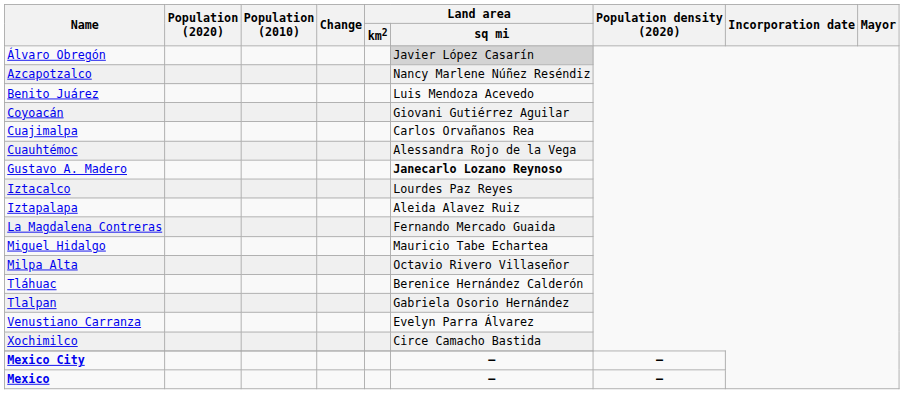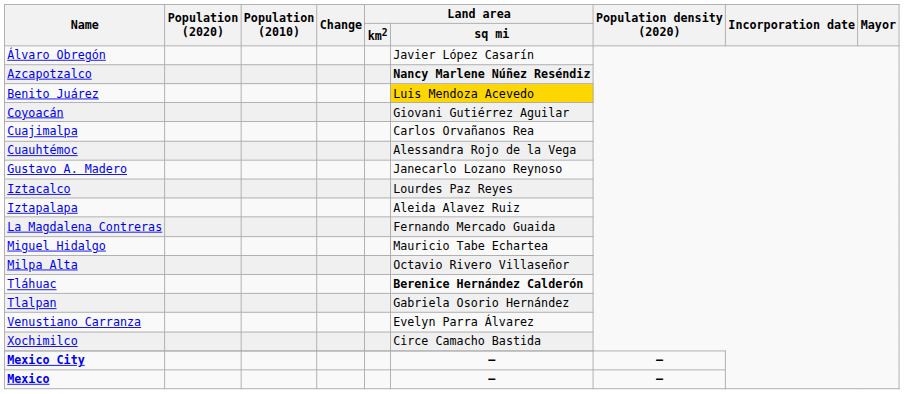(464, 55) lightgrey background -> (464, 55) no background
(492, 74) normal -> (492, 74) bold
(464, 93) no background -> (464, 93) gold background
(478, 170) bold -> (478, 170) normal
(488, 284) normal -> (488, 284) bold
